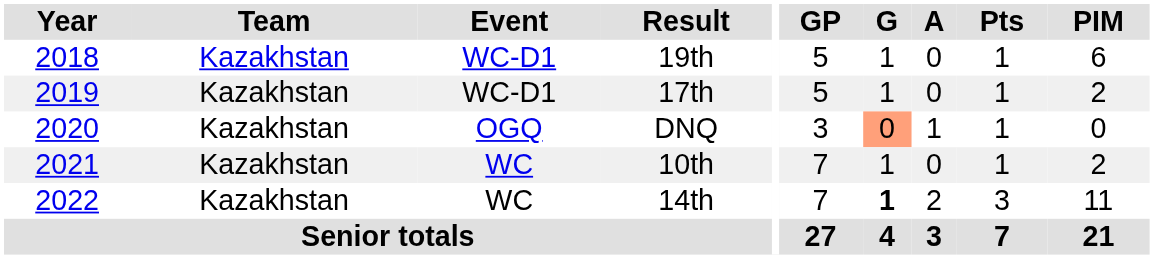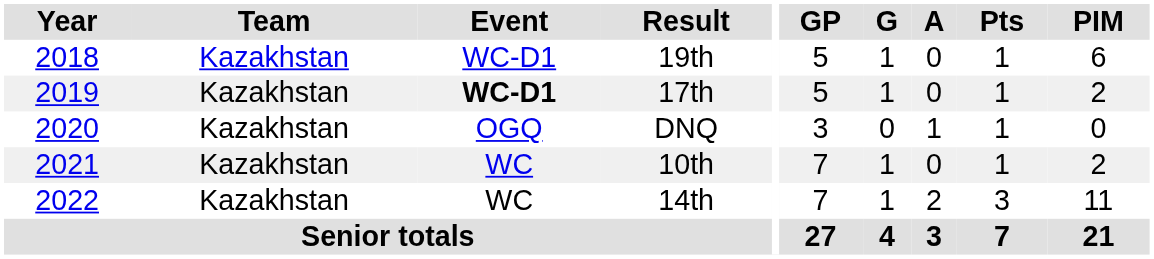(509, 93) normal -> (509, 93) bold
(887, 128) lightsalmon background -> (887, 128) no background
(887, 200) bold -> (887, 200) normal
